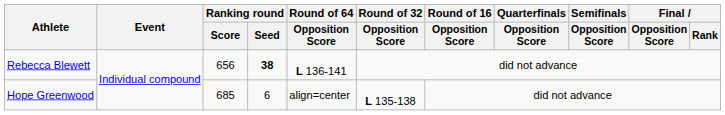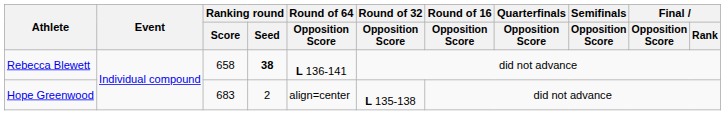(225, 65) 656 -> (225, 65) 658
(225, 95) 685 -> (225, 95) 683
(267, 95) 6 -> (267, 95) 2
